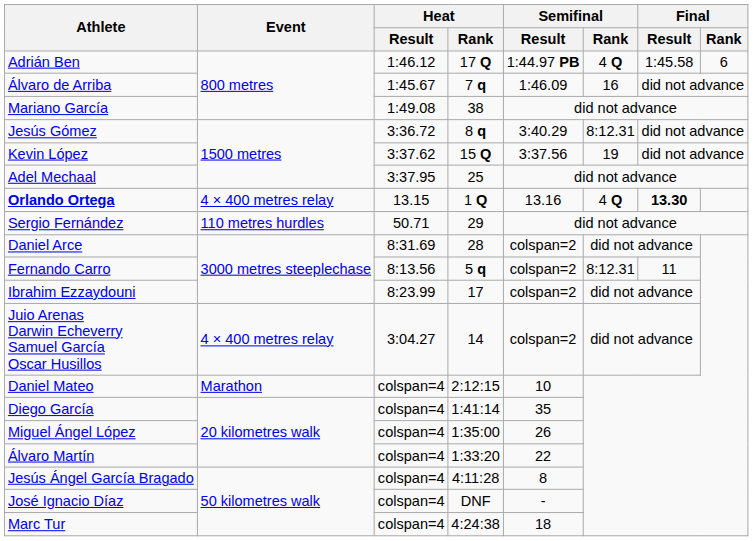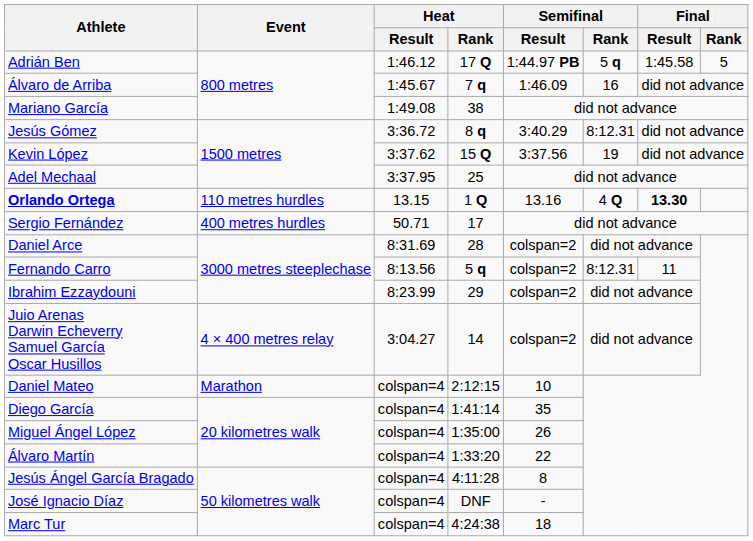(610, 62) 4 Q -> (610, 62) 5 q
(724, 62) 6 -> (724, 62) 5
(267, 200) 4 × 400 metres relay -> (262, 200) 110 metres hurdles
(262, 223) 110 metres hurdles -> (263, 223) 400 metres hurdles
(476, 223) 29 -> (476, 223) 17
(476, 292) 17 -> (476, 292) 29
